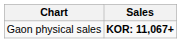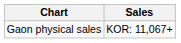(140, 29) bold -> (139, 29) normal
